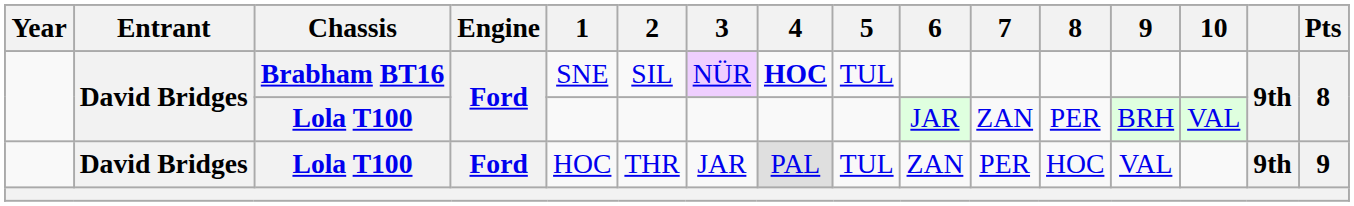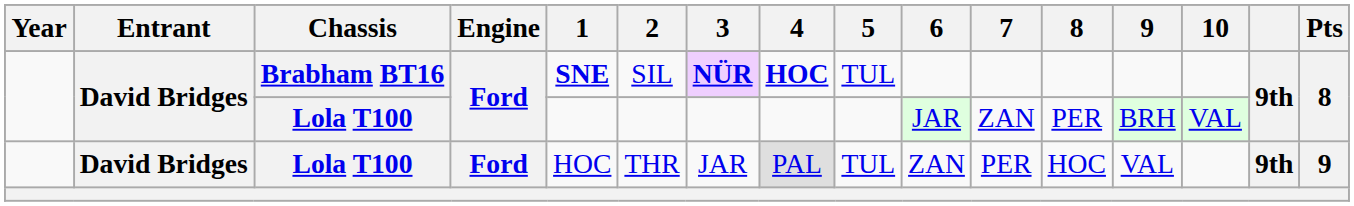(582, 73) normal -> (582, 73) bold
(722, 73) normal -> (723, 73) bold
